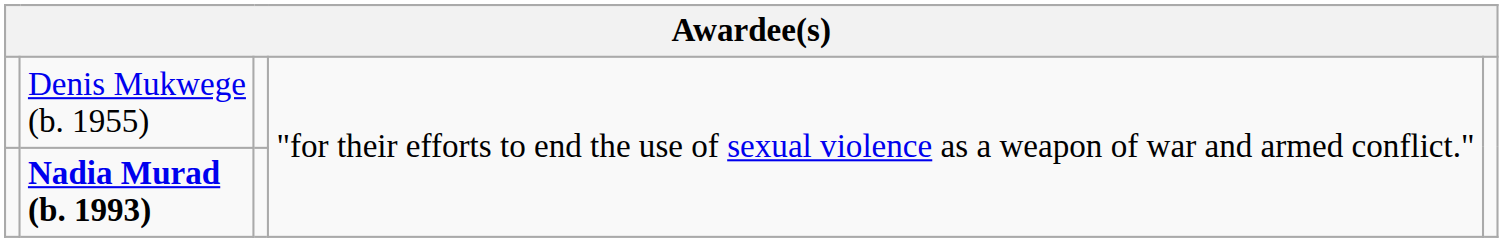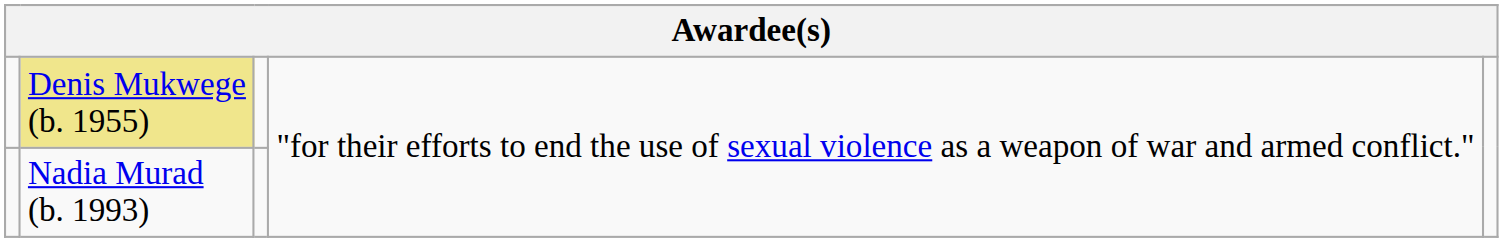(137, 101) no background -> (137, 101) khaki background
(124, 191) bold -> (116, 191) normal
